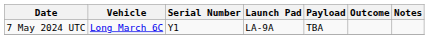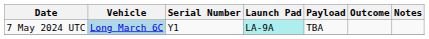(127, 27) no background -> (127, 27) lightblue background
(259, 27) no background -> (259, 27) paleturquoise background
